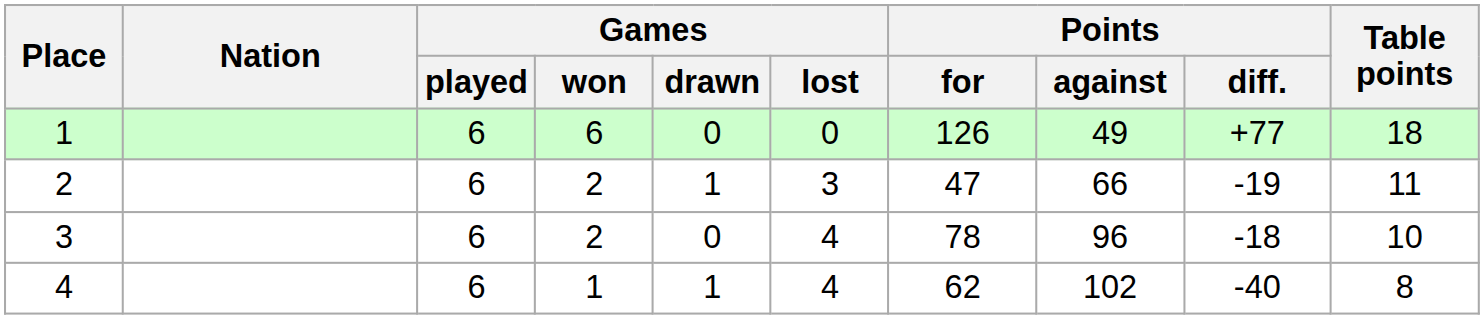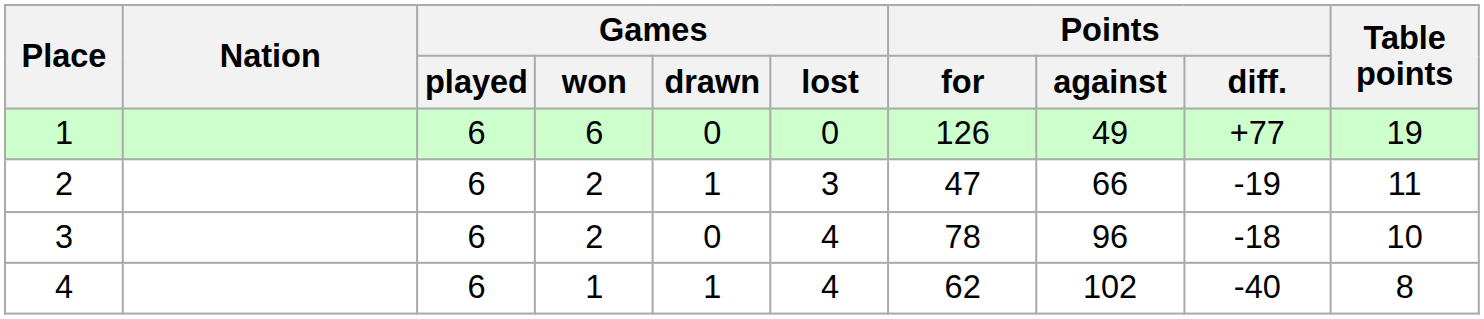(1405, 133) 18 -> (1405, 133) 19
